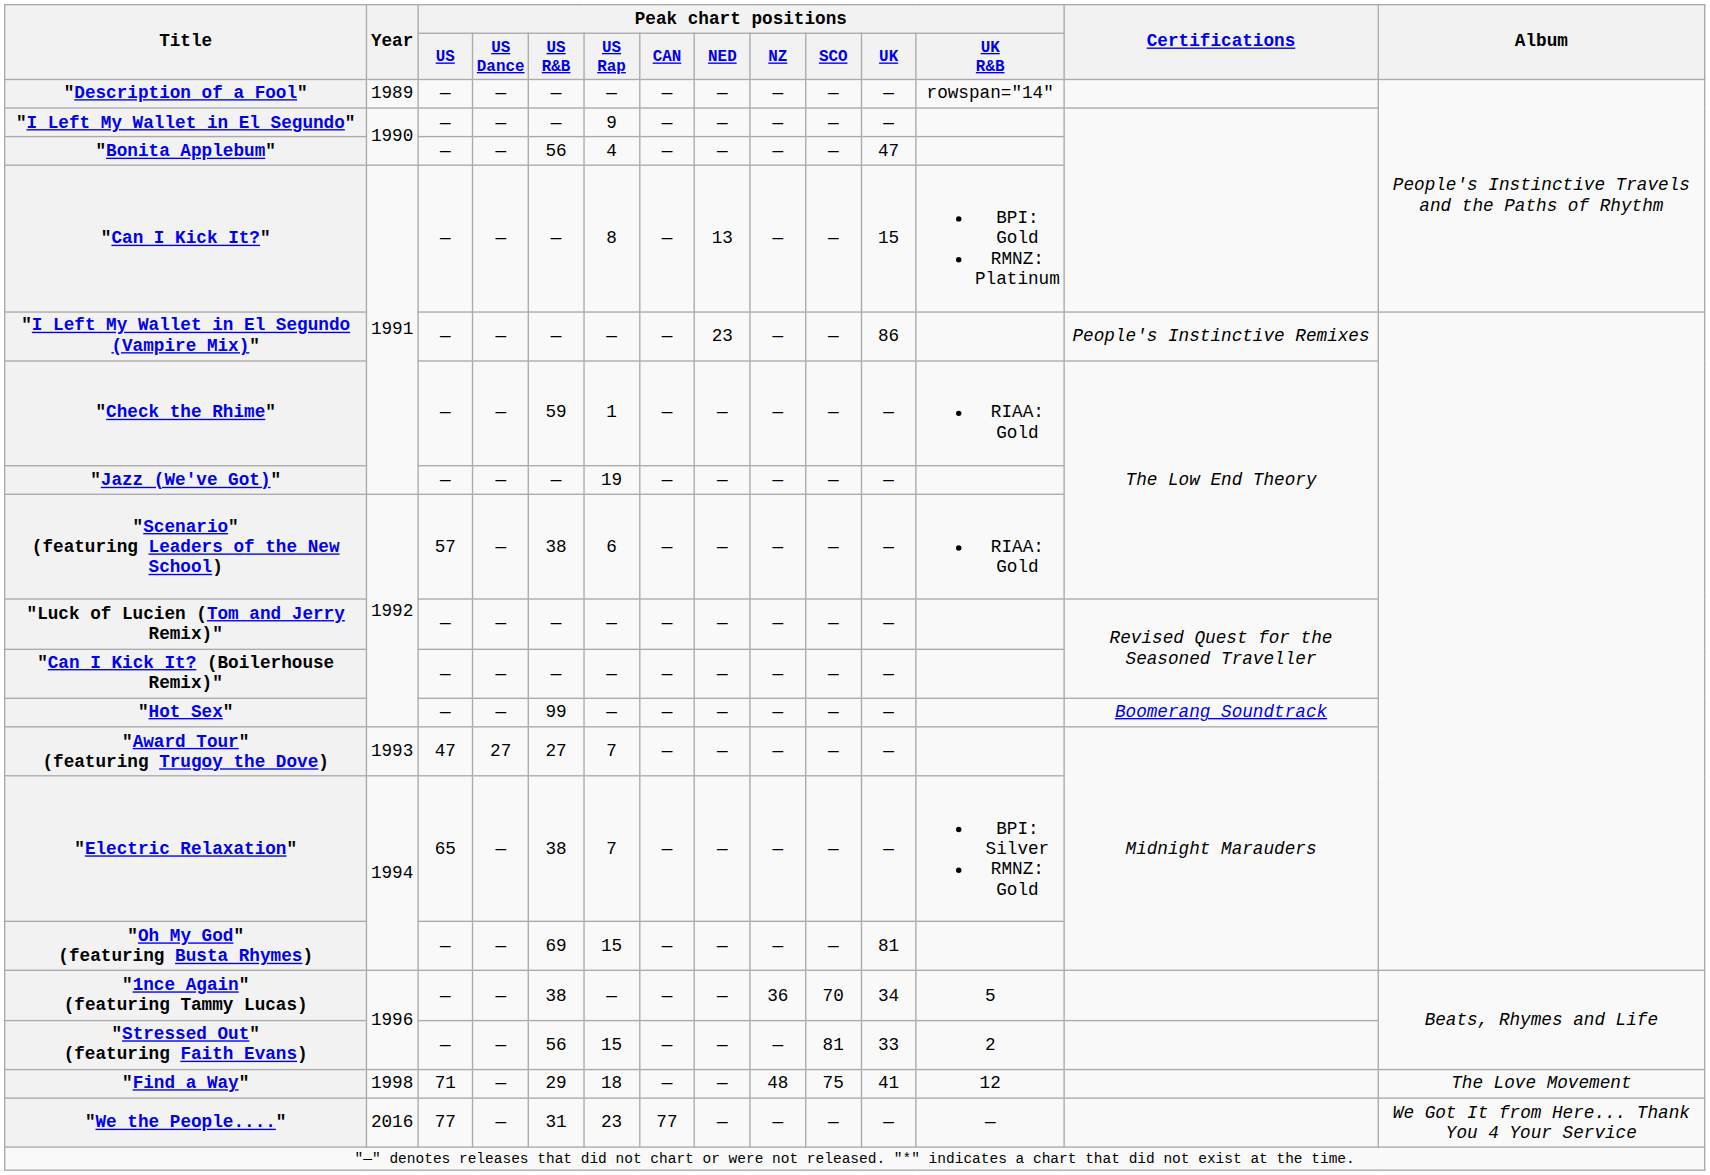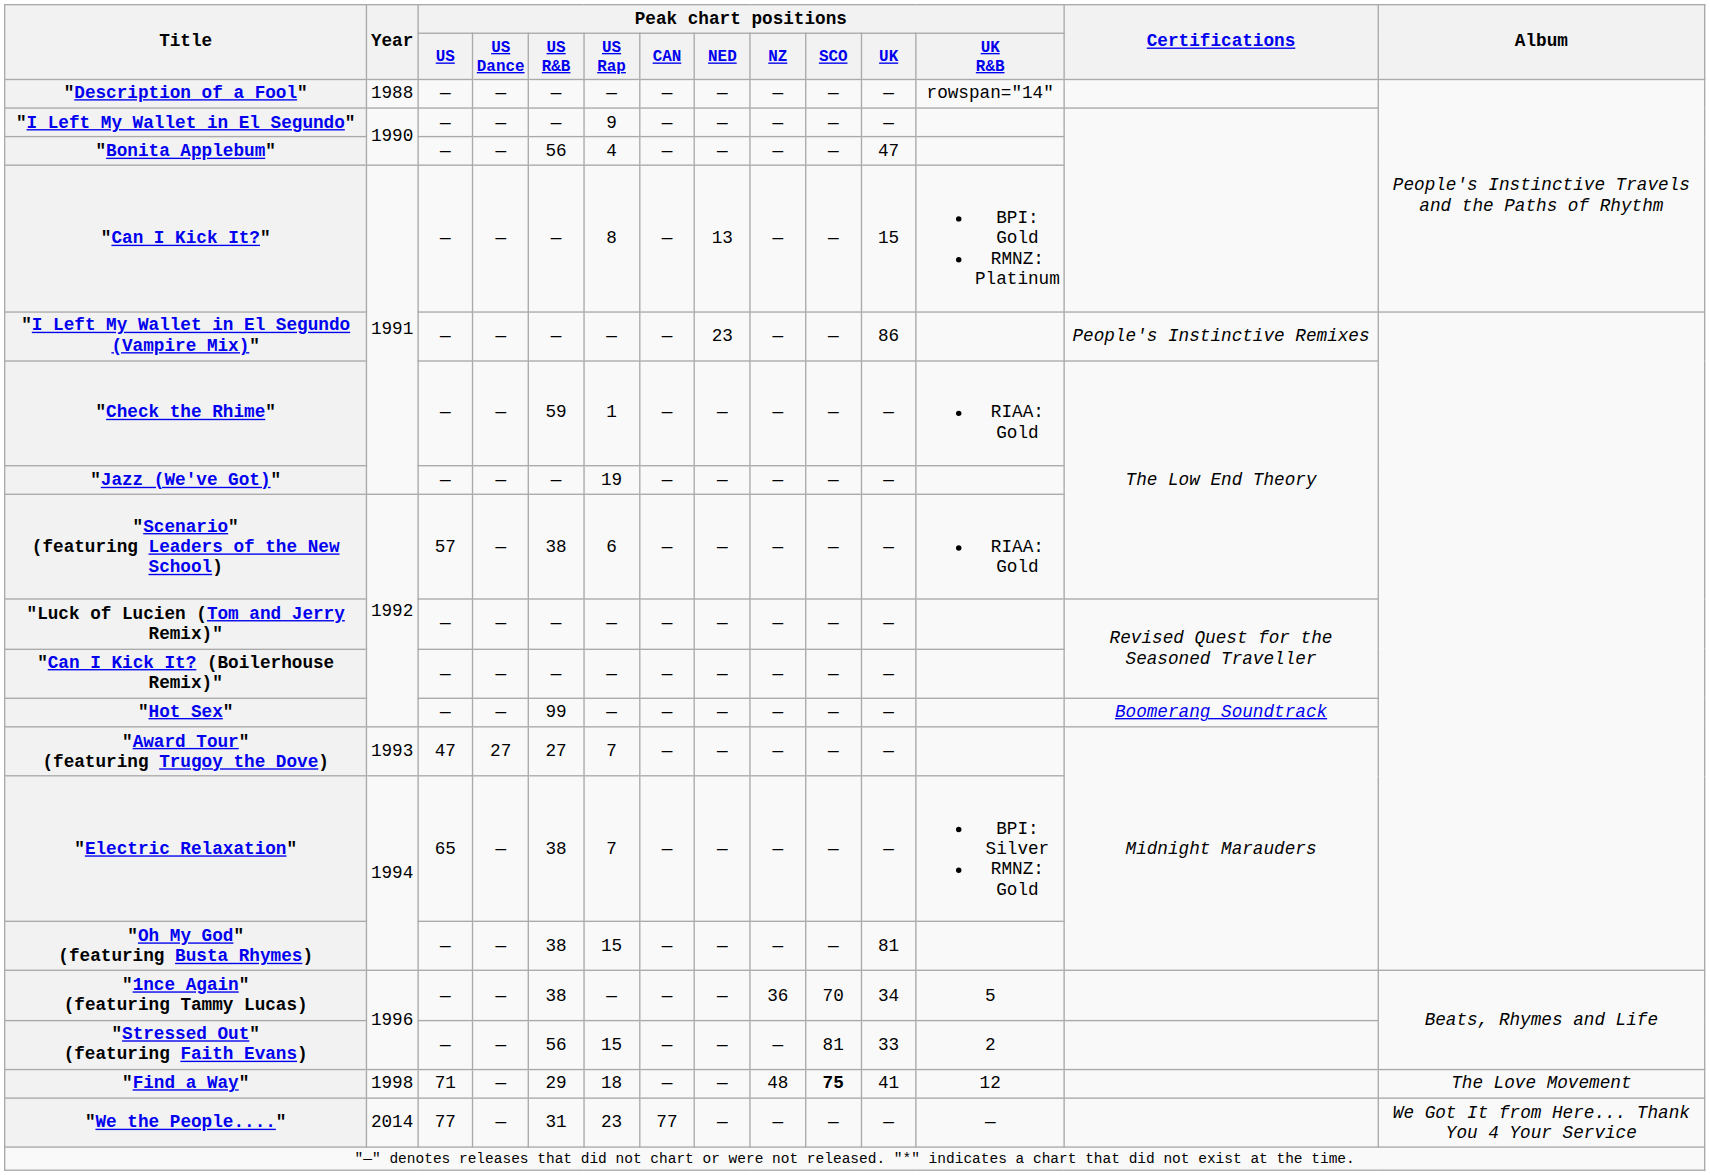(392, 94) 1989 -> (392, 94) 1988
(556, 946) 69 -> (556, 946) 38
(833, 1084) normal -> (833, 1084) bold
(392, 1123) 2016 -> (392, 1123) 2014
